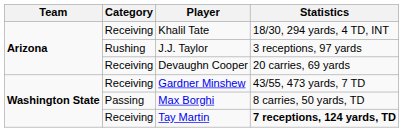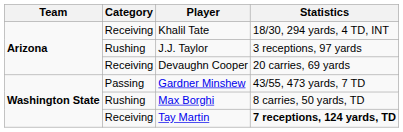(129, 83) Receiving -> (124, 83) Passing
(124, 100) Passing -> (125, 100) Rushing
